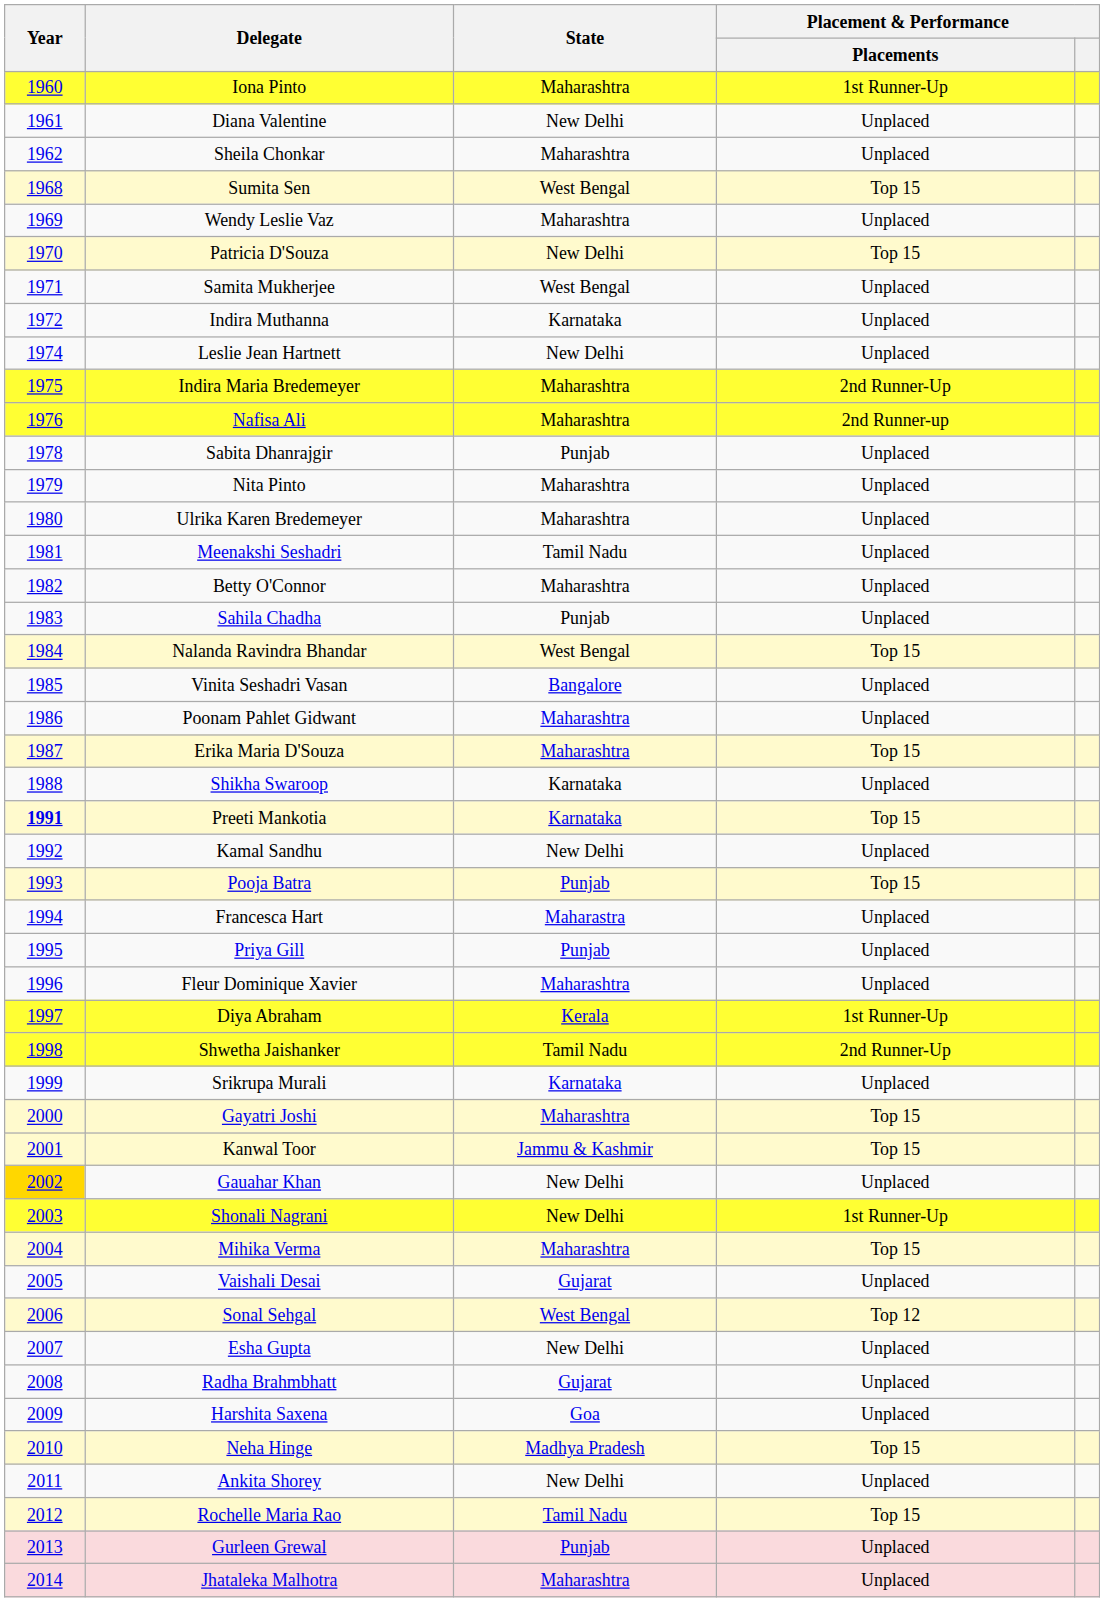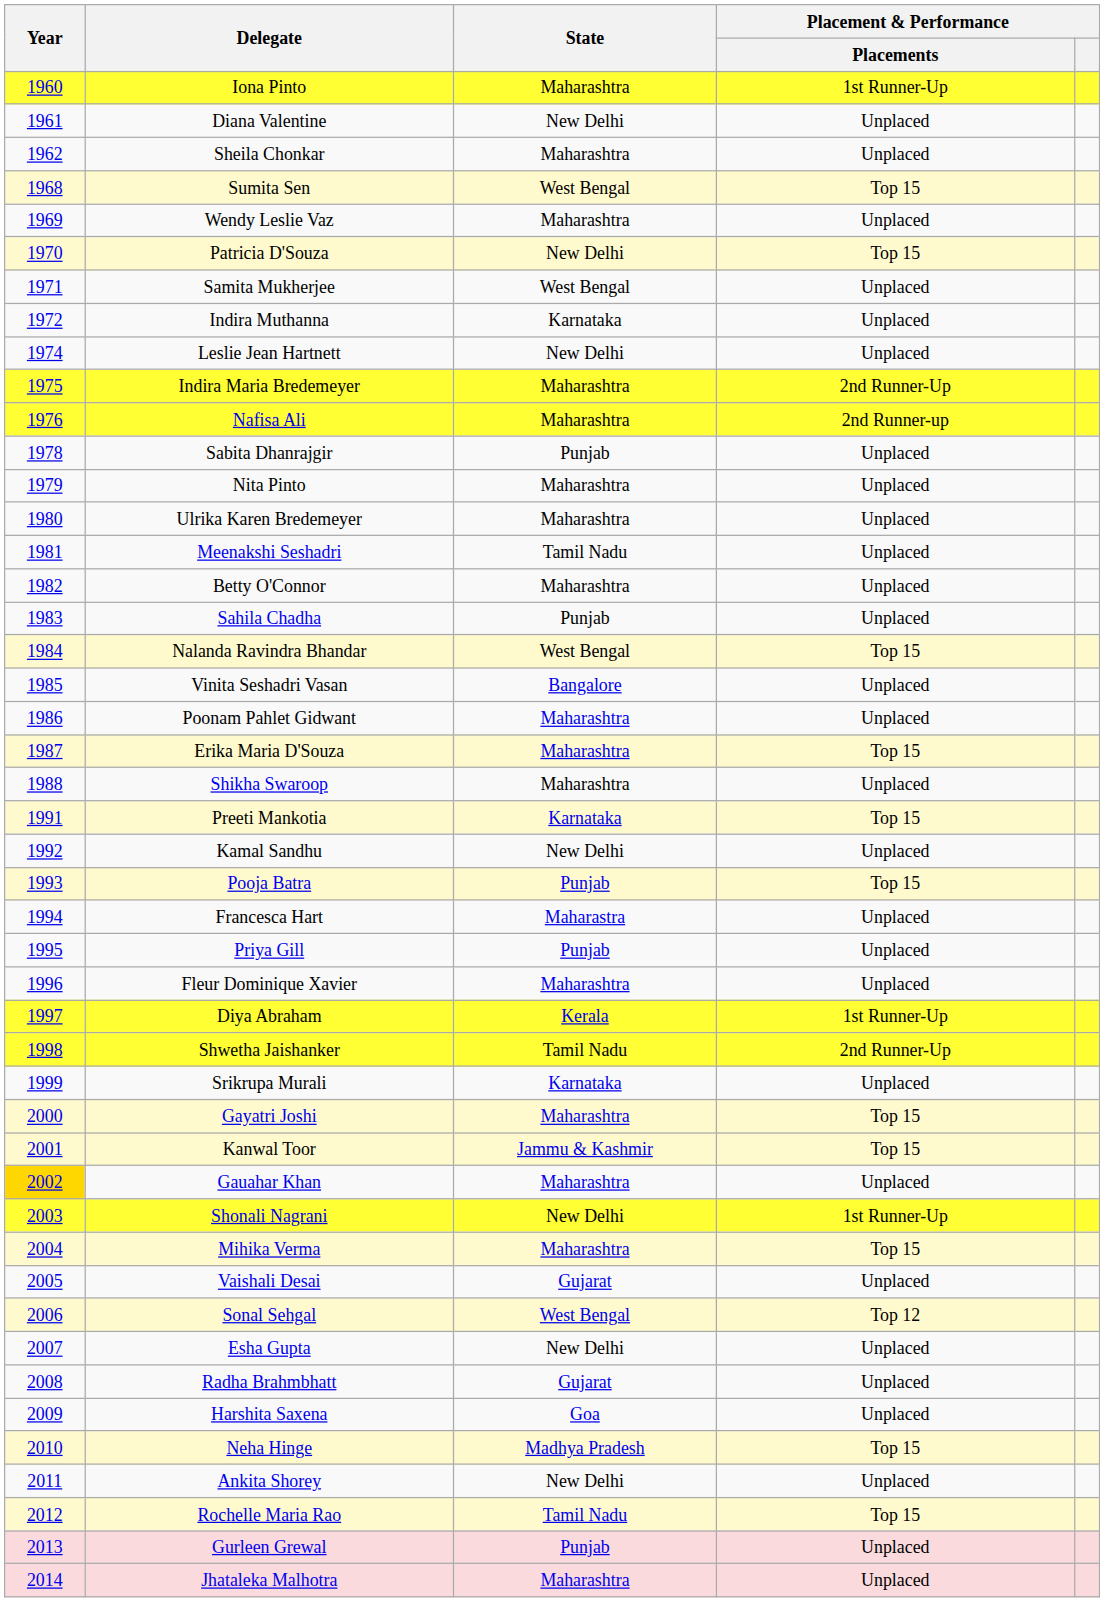(585, 785) Karnataka -> (585, 785) Maharashtra
(45, 818) bold -> (45, 818) normal
(585, 1183) New Delhi -> (585, 1183) Maharashtra
